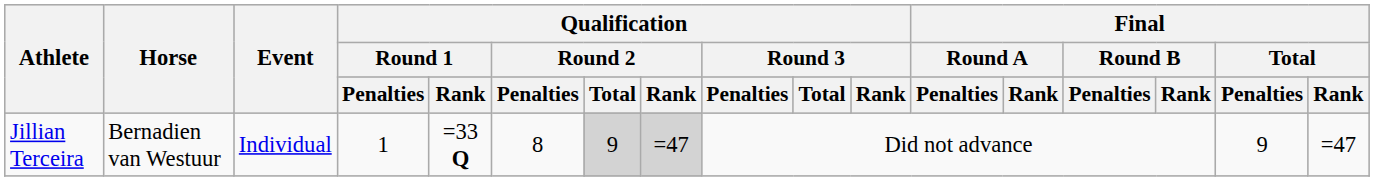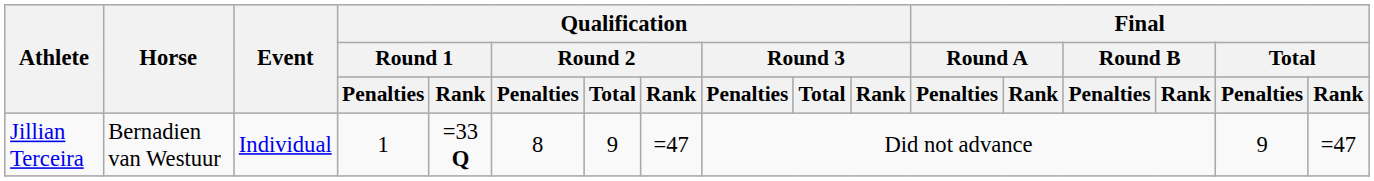(612, 144) lightgrey background -> (612, 144) no background
(671, 144) lightgrey background -> (671, 144) no background
